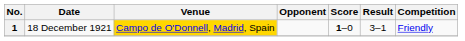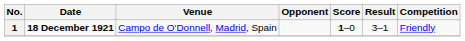(69, 28) normal -> (70, 28) bold
(195, 28) gold background -> (198, 28) no background
